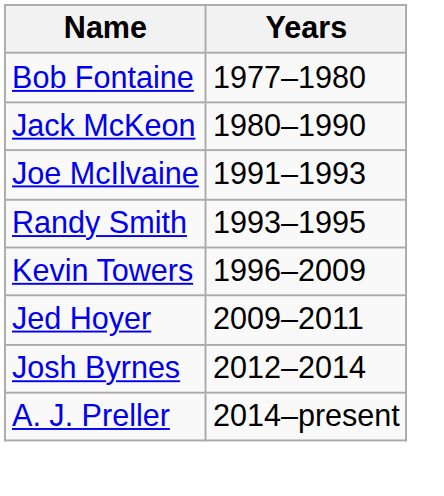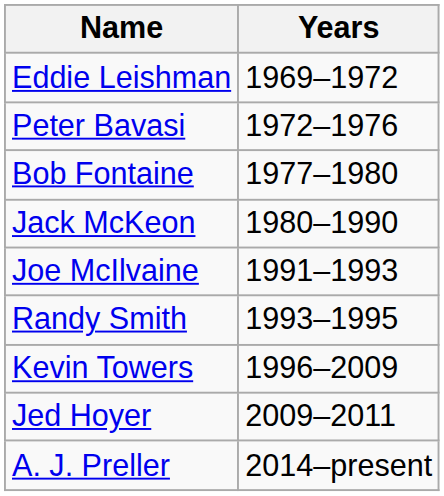+ row: (122, 77)
+ row: (99, 125)
- row: (96, 367)
